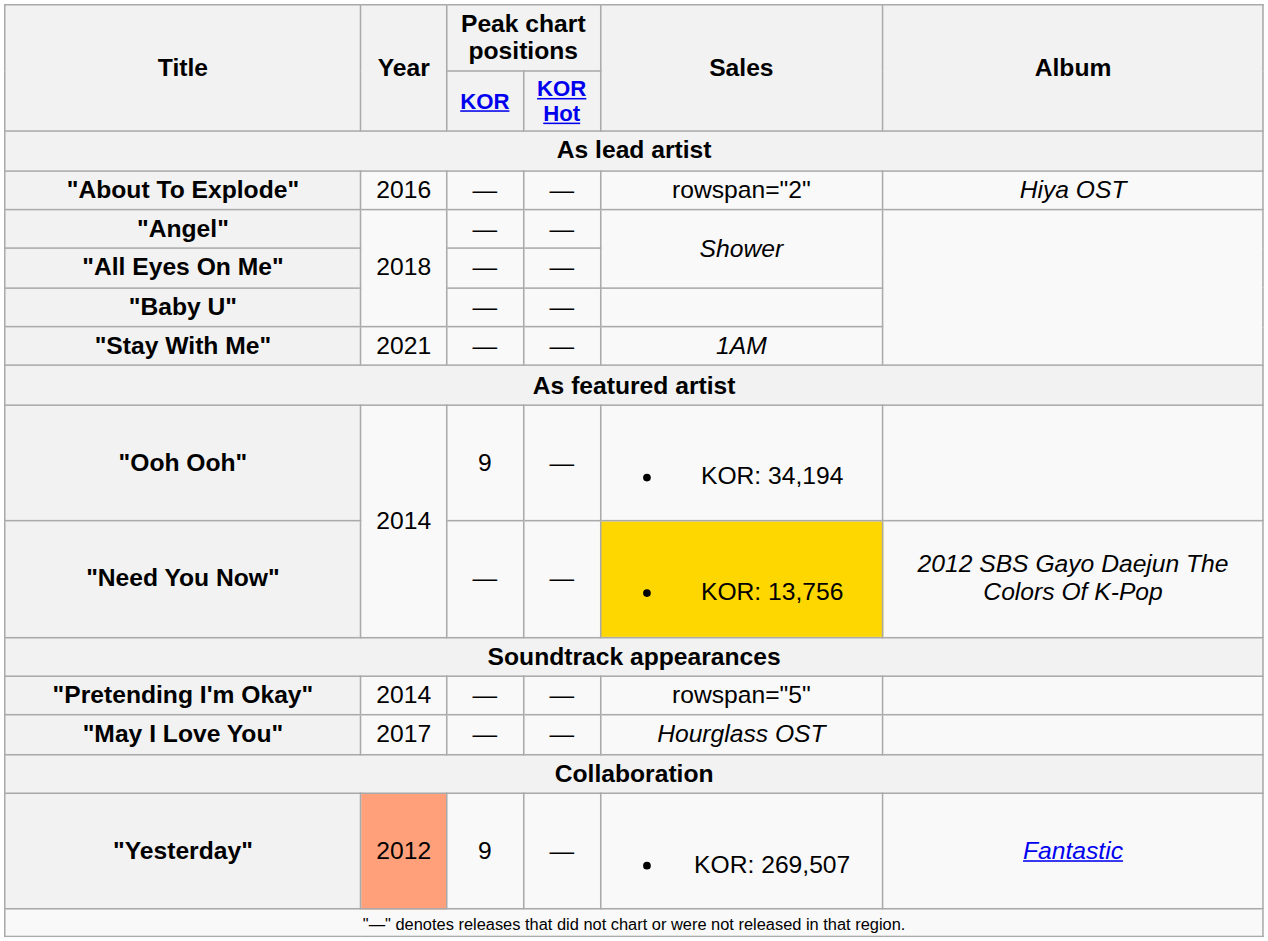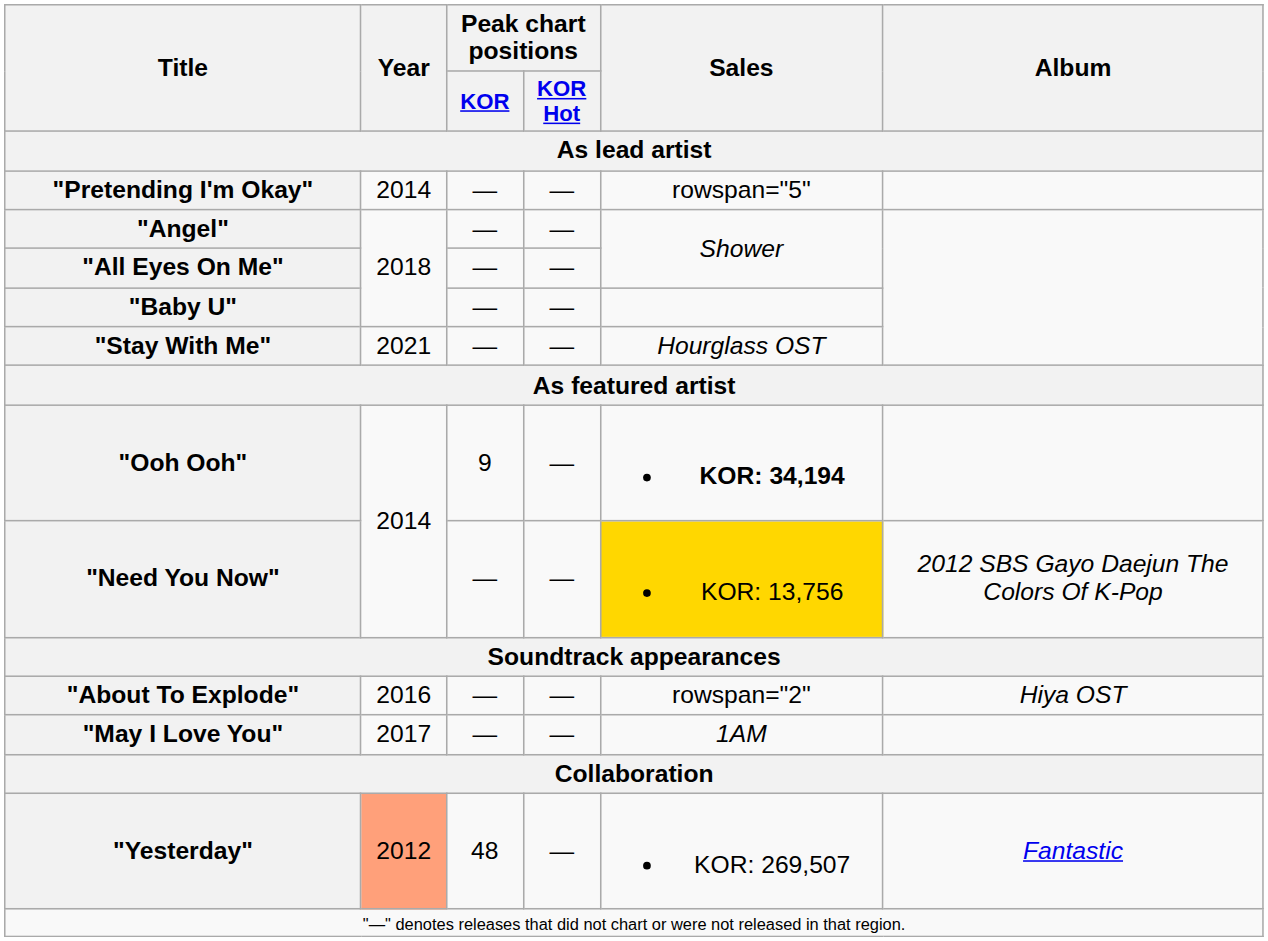rows swapped: (183, 695) <-> (183, 189)
(741, 345) 1AM -> (741, 345) Hourglass OST
(741, 477) normal -> (741, 477) bold
(741, 734) Hourglass OST -> (741, 734) 1AM
(485, 851) 9 -> (485, 851) 48
